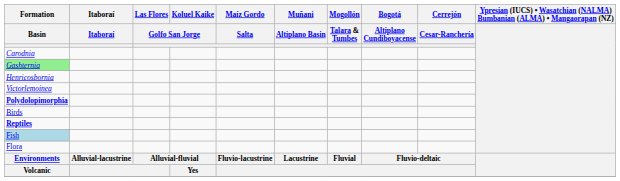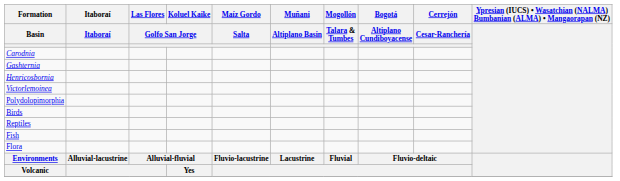(23, 65) lightgreen background -> (23, 65) no background
(37, 100) bold -> (35, 100) normal
(19, 124) bold -> (18, 124) normal
(13, 135) lightblue background -> (13, 135) no background
